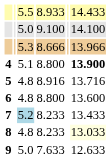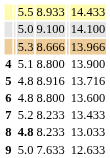(88, 63) bold -> (88, 63) normal
(26, 115) lightblue background -> (26, 115) no background
(26, 132) normal -> (26, 132) bold
(88, 132) lightyellow background -> (88, 132) no background
